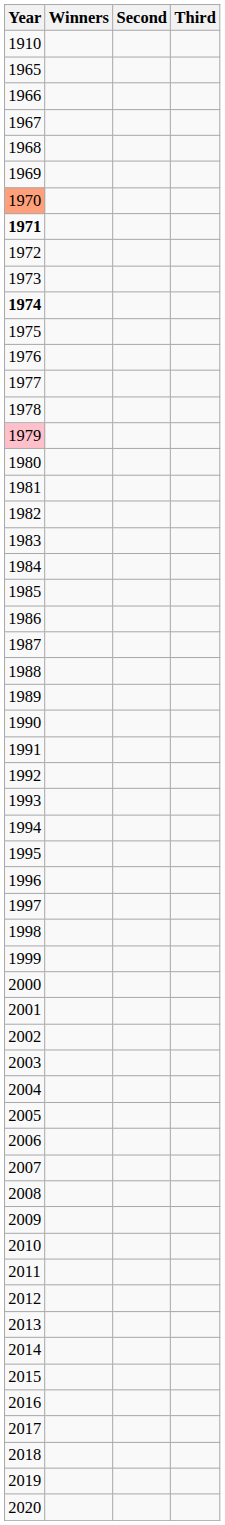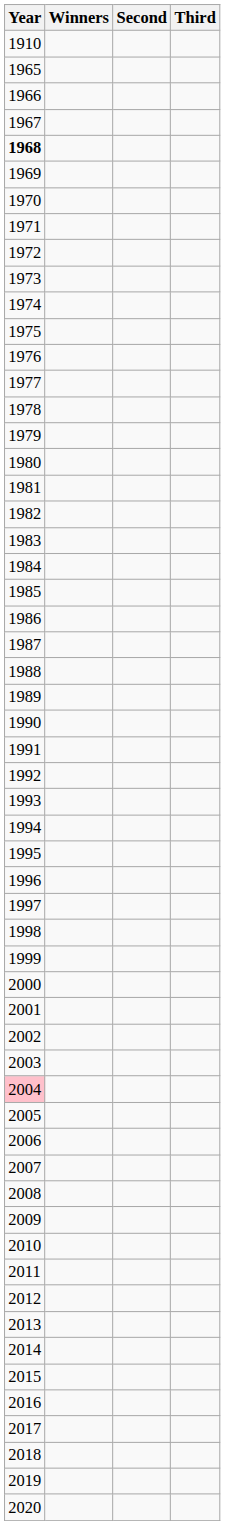(25, 148) normal -> (25, 148) bold
(25, 200) lightsalmon background -> (25, 200) no background
(25, 226) bold -> (25, 226) normal
(25, 305) bold -> (25, 305) normal
(25, 435) pink background -> (25, 435) no background
(25, 1089) no background -> (25, 1089) pink background
